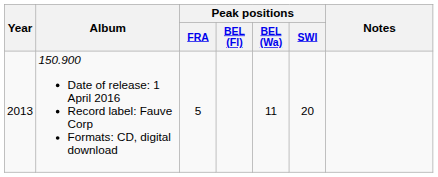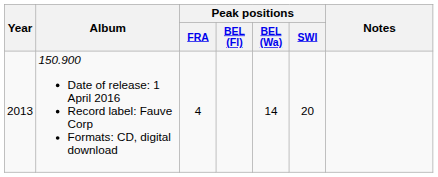(198, 111) 5 -> (198, 111) 4
(271, 111) 11 -> (271, 111) 14
